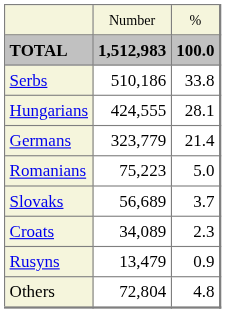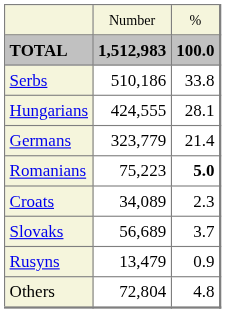(204, 170) normal -> (204, 170) bold
rows swapped: (37, 201) <-> (32, 231)
